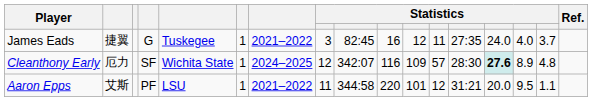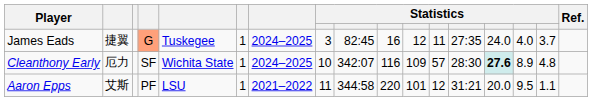(148, 41) no background -> (148, 41) lightsalmon background
(282, 41) 2021–2022 -> (282, 41) 2024–2025
(325, 63) 12 -> (325, 63) 10
